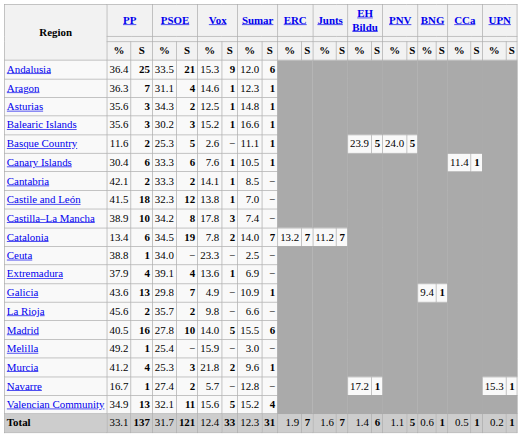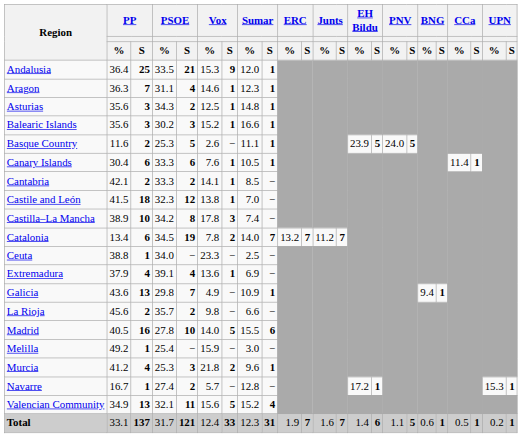(272, 69) 6 -> (272, 69) 1
